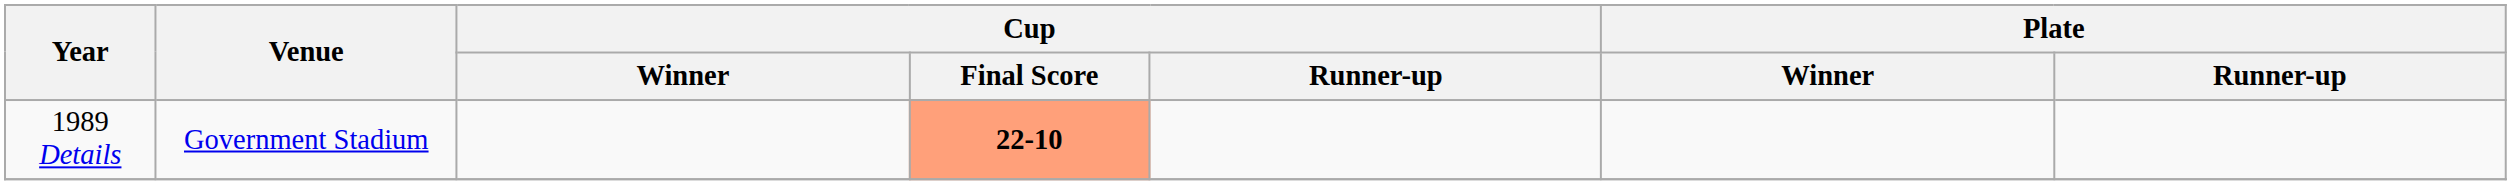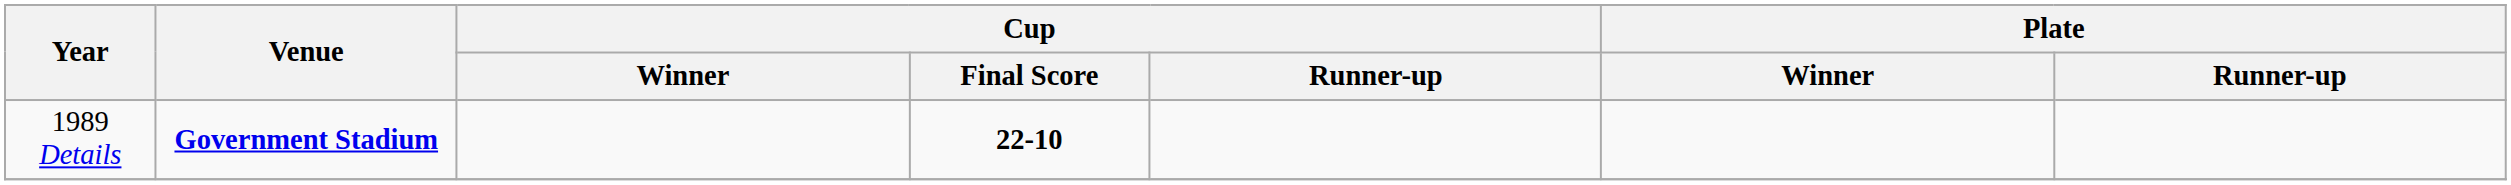(306, 139) normal -> (306, 139) bold
(1029, 139) lightsalmon background -> (1029, 139) no background
